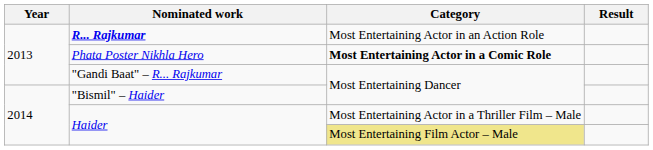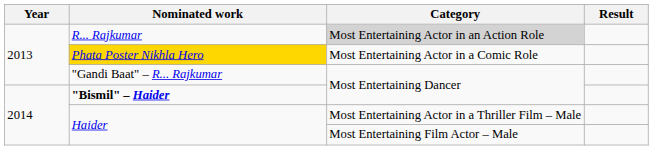(109, 34) bold -> (107, 34) normal
(437, 34) no background -> (437, 34) lightgrey background
(138, 54) no background -> (138, 54) gold background
(440, 54) bold -> (434, 54) normal
(118, 94) normal -> (121, 94) bold
(424, 134) khaki background -> (424, 134) no background
